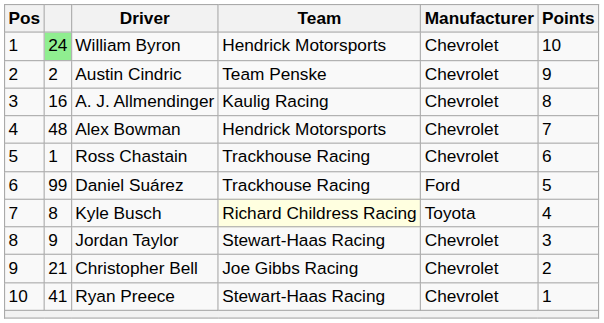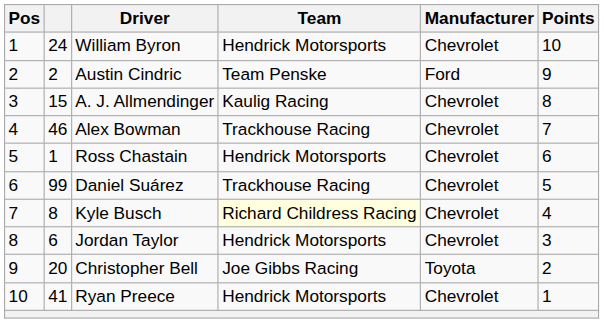(58, 45) lightgreen background -> (58, 45) no background
(462, 73) Chevrolet -> (442, 73) Ford
(58, 101) 16 -> (58, 101) 15
(58, 129) 48 -> (58, 129) 46
(304, 129) Hendrick Motorsports -> (296, 129) Trackhouse Racing
(296, 156) Trackhouse Racing -> (304, 156) Hendrick Motorsports
(442, 184) Ford -> (462, 184) Chevrolet
(450, 212) Toyota -> (462, 212) Chevrolet
(53, 240) 9 -> (53, 240) 6
(304, 240) Stewart-Haas Racing -> (304, 240) Hendrick Motorsports
(58, 268) 21 -> (58, 268) 20
(462, 268) Chevrolet -> (450, 268) Toyota
(304, 295) Stewart-Haas Racing -> (304, 295) Hendrick Motorsports
